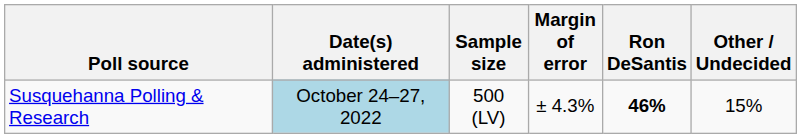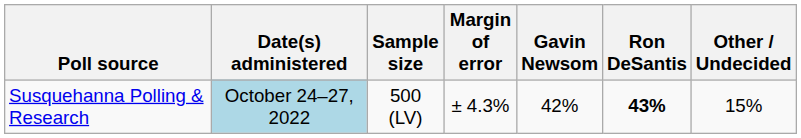+ column: (560, 53)
(647, 106) 46% -> (647, 106) 43%
